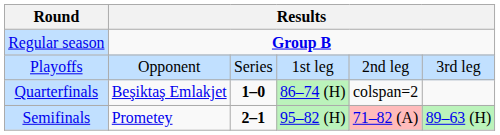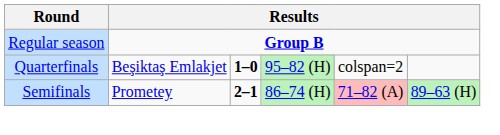- row: (56, 67)
(313, 92) 86–74 (H) -> (298, 67) 95–82 (H)
(313, 117) 95–82 (H) -> (298, 92) 86–74 (H)
